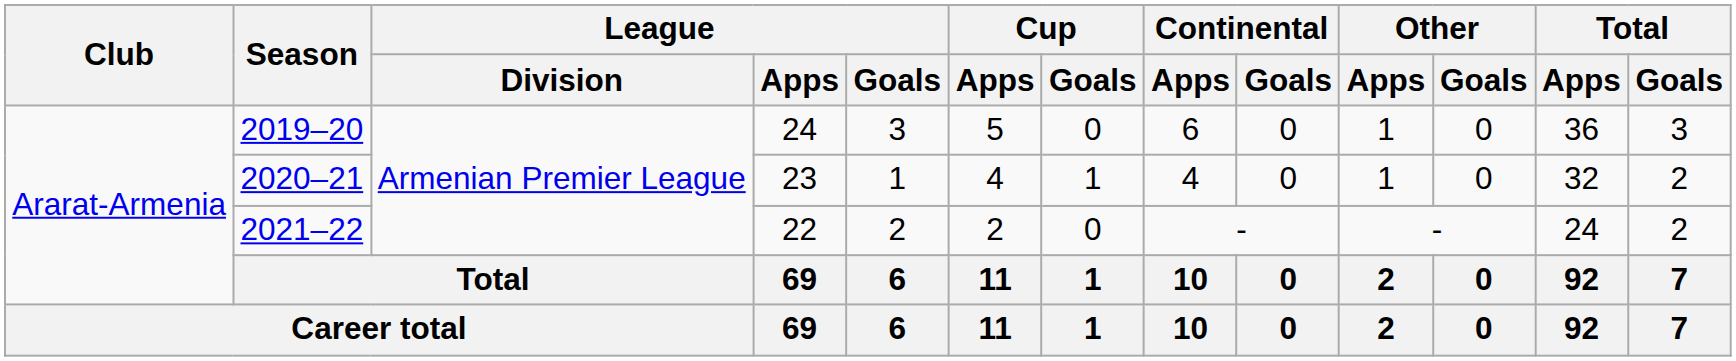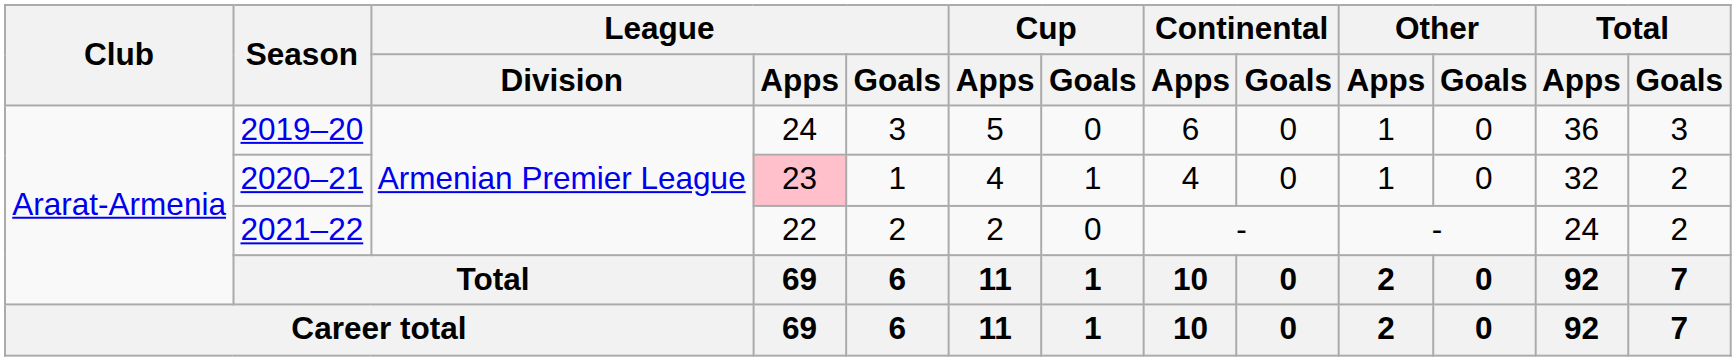(800, 179) no background -> (800, 179) pink background
